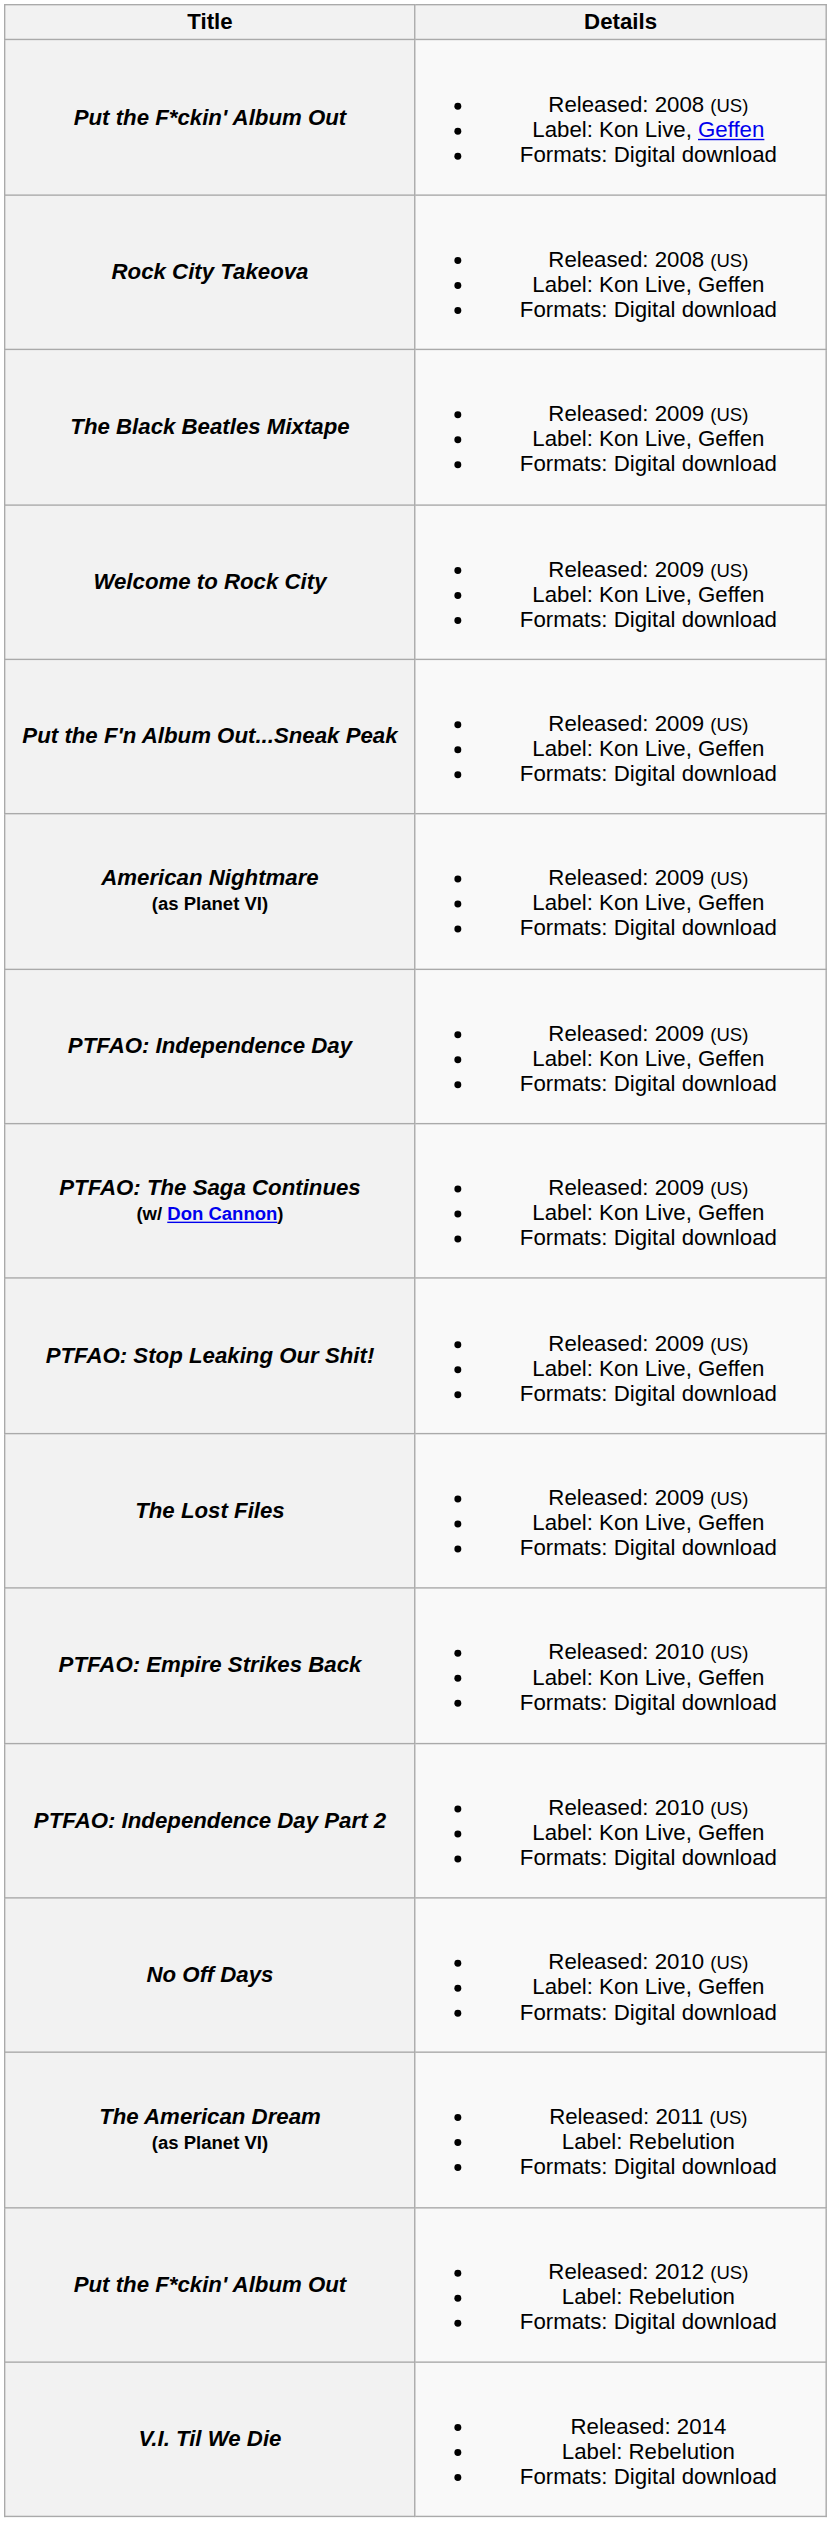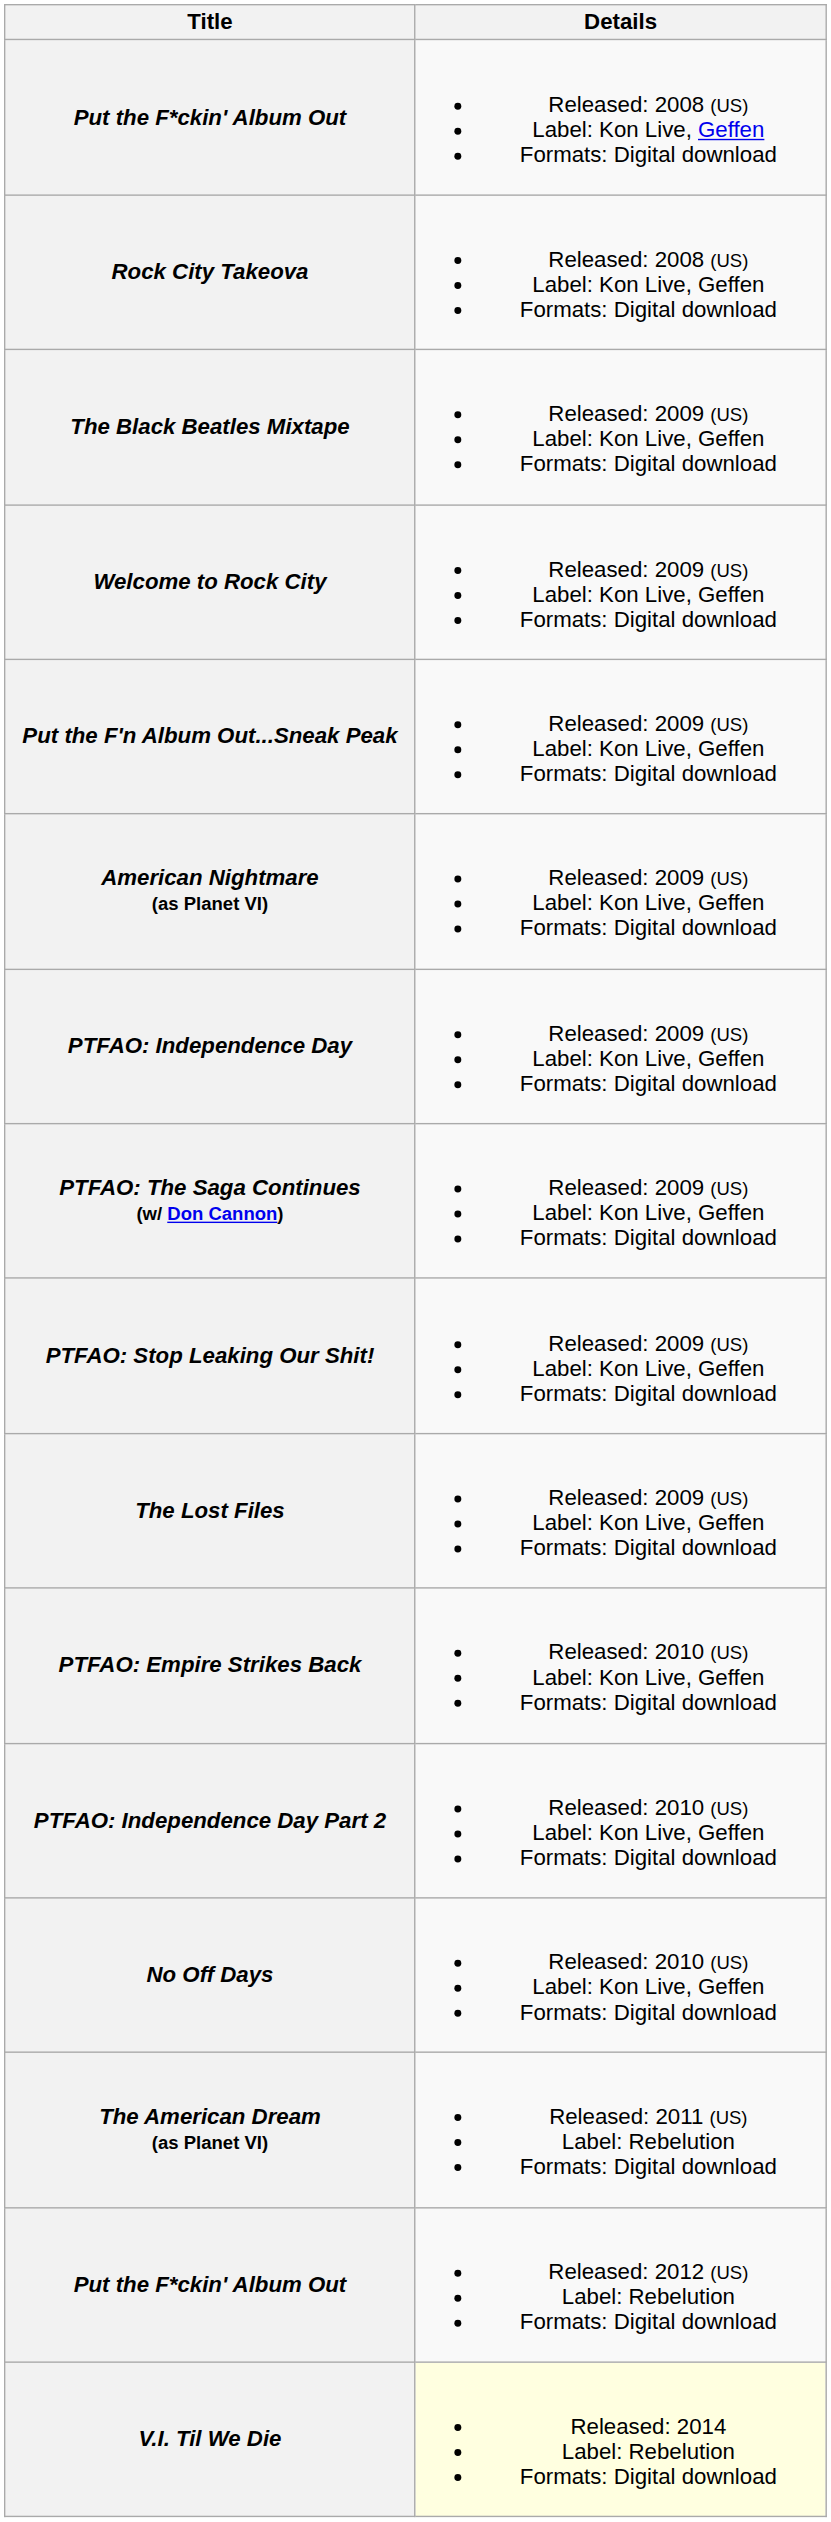(621, 2452) no background -> (621, 2452) lightyellow background
